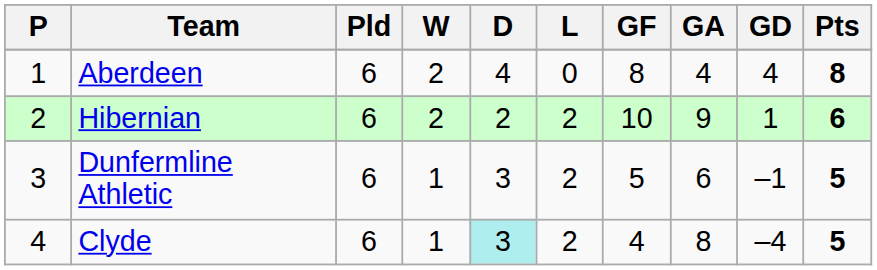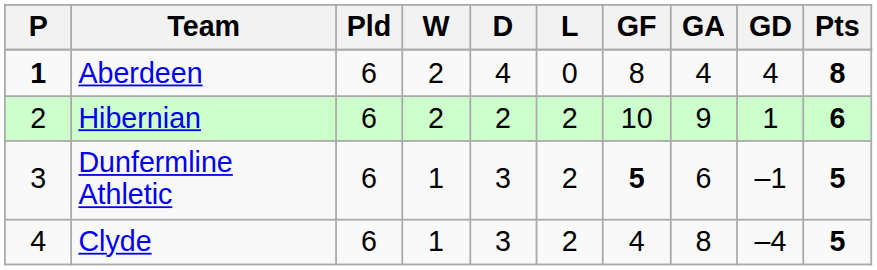(38, 72) normal -> (38, 72) bold
(637, 179) normal -> (637, 179) bold
(503, 241) paleturquoise background -> (503, 241) no background
